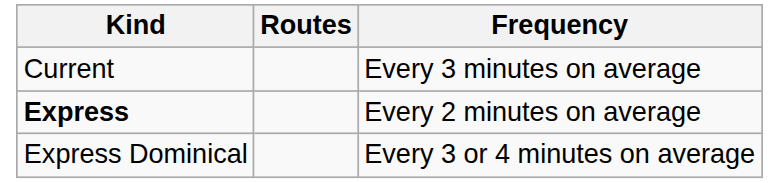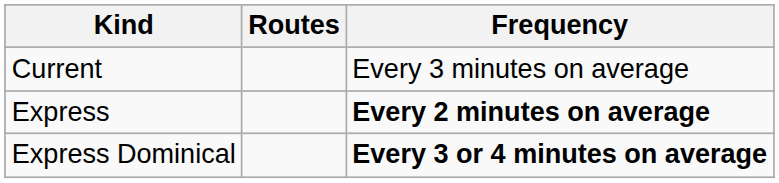(76, 111) bold -> (61, 111) normal
(533, 111) normal -> (531, 111) bold
(560, 154) normal -> (560, 154) bold
